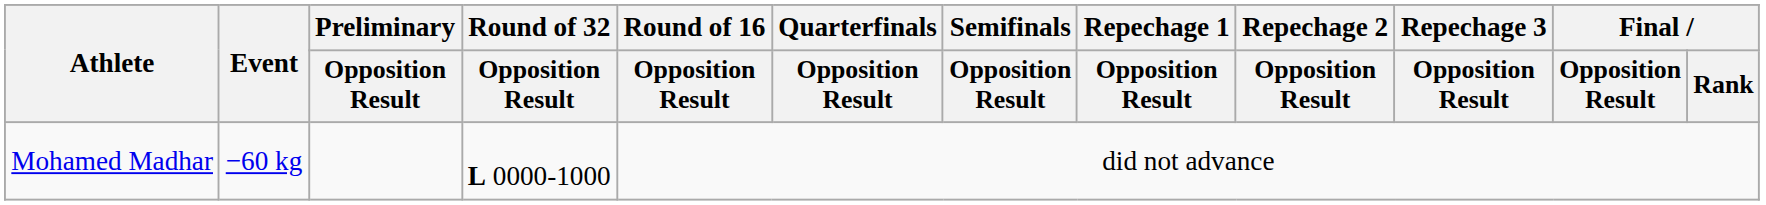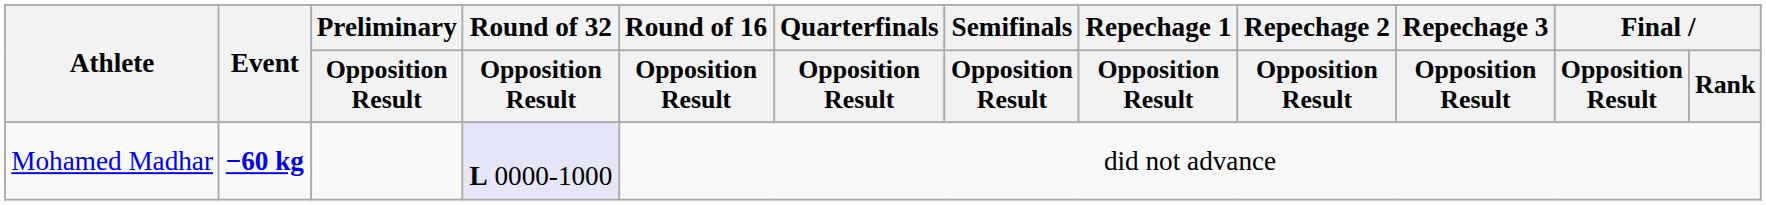(264, 160) normal -> (265, 160) bold
(539, 177) no background -> (541, 177) lavender background
